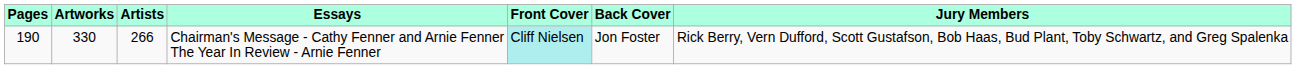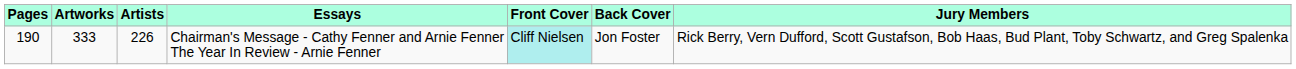(84, 37) 330 -> (84, 37) 333
(142, 37) 266 -> (142, 37) 226
